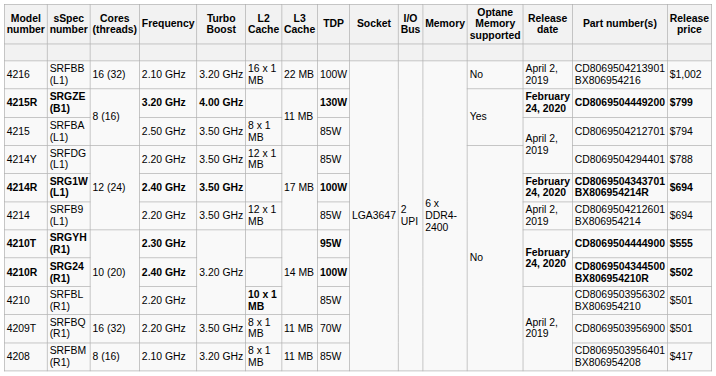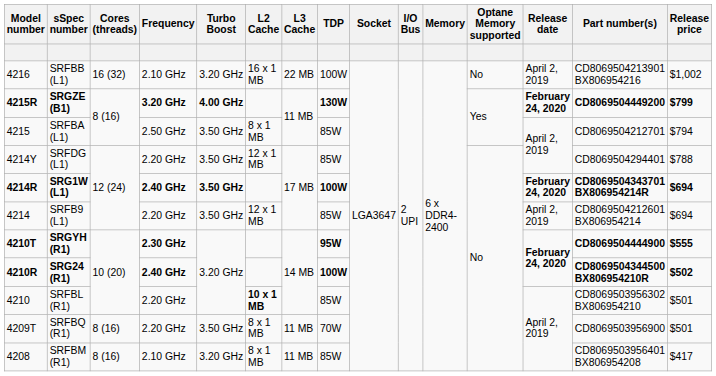(109, 328) 16 (32) -> (106, 328) 8 (16)
